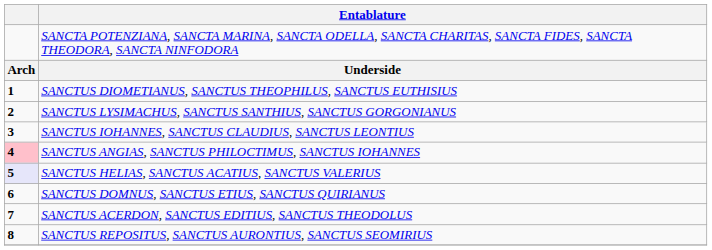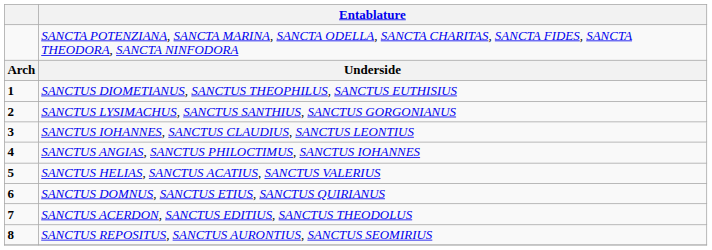(11, 152) pink background -> (11, 152) no background
(11, 173) lavender background -> (11, 173) no background
